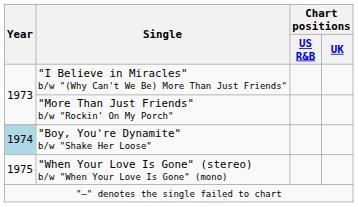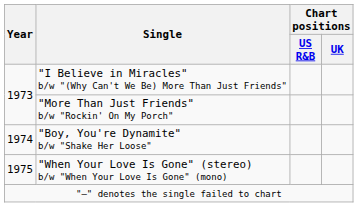(20, 140) lightblue background -> (20, 140) no background
